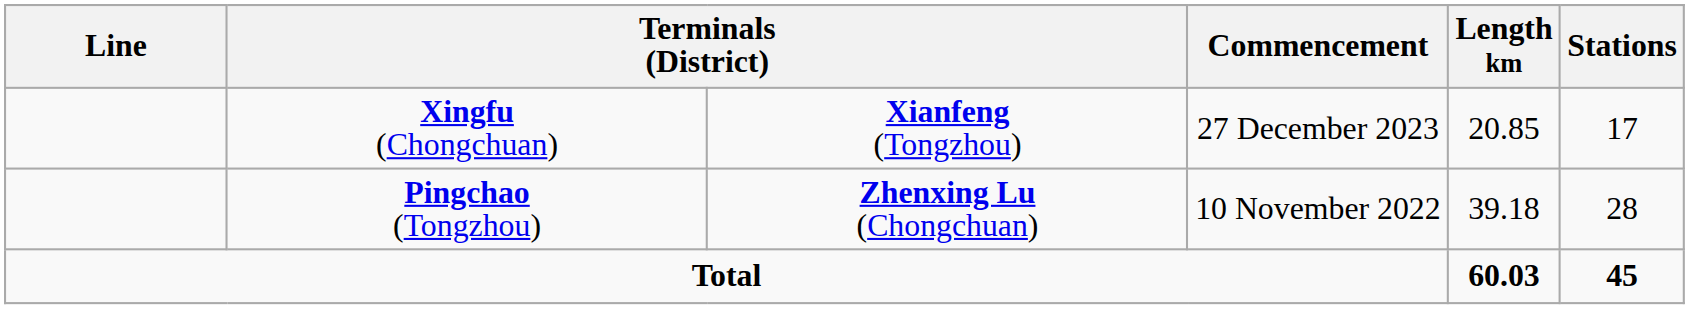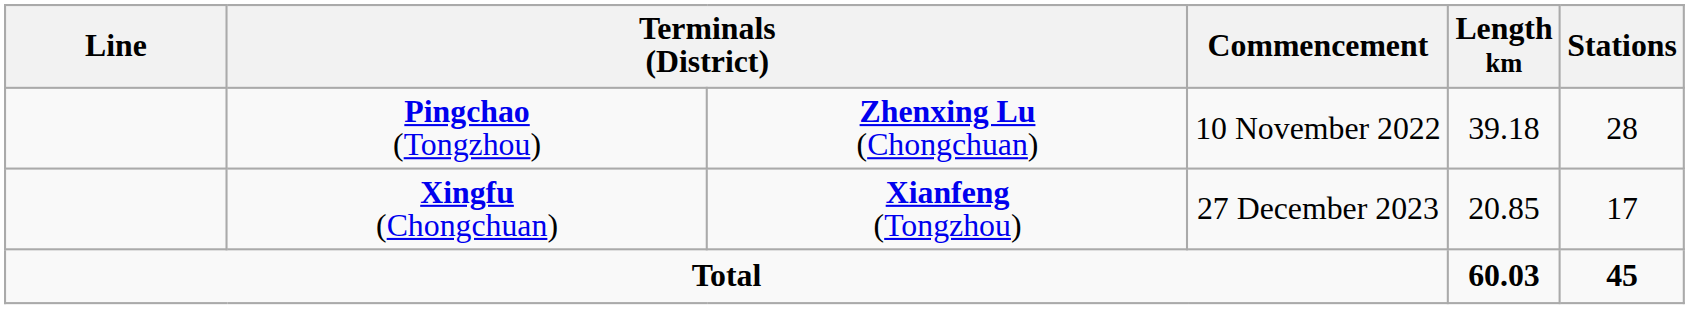rows swapped: (467, 209) <-> (467, 127)
